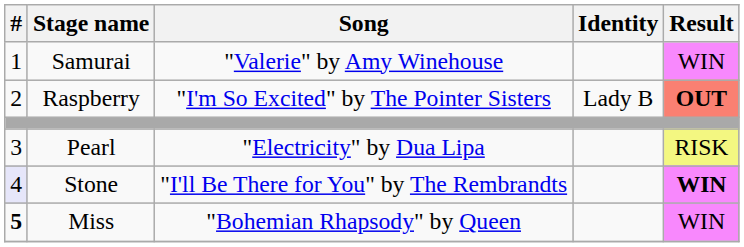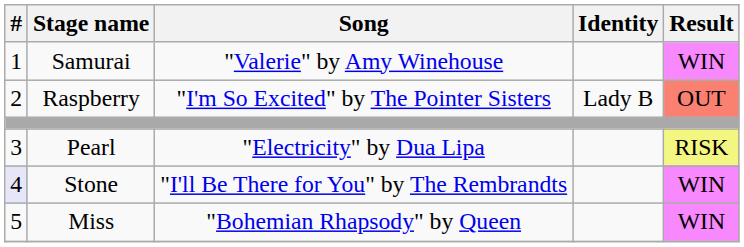(701, 98) bold -> (701, 98) normal
(701, 184) bold -> (701, 184) normal
(16, 221) bold -> (16, 221) normal
